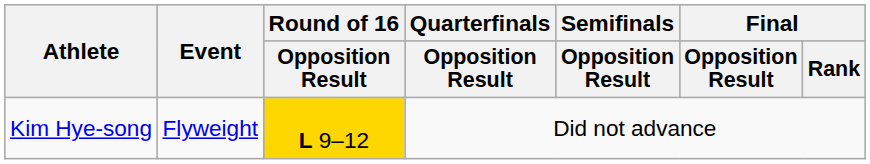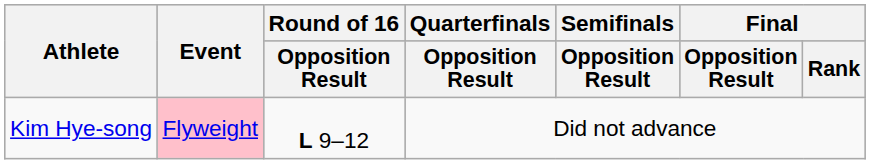(210, 129) no background -> (210, 129) pink background
(334, 141) gold background -> (334, 141) no background
